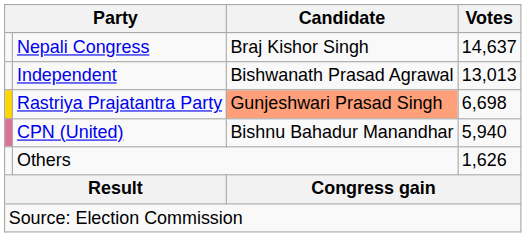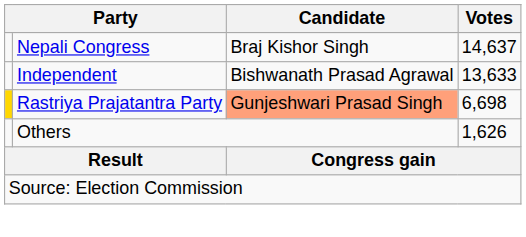(489, 75) 13,013 -> (489, 75) 13,633
- row: (70, 132)
